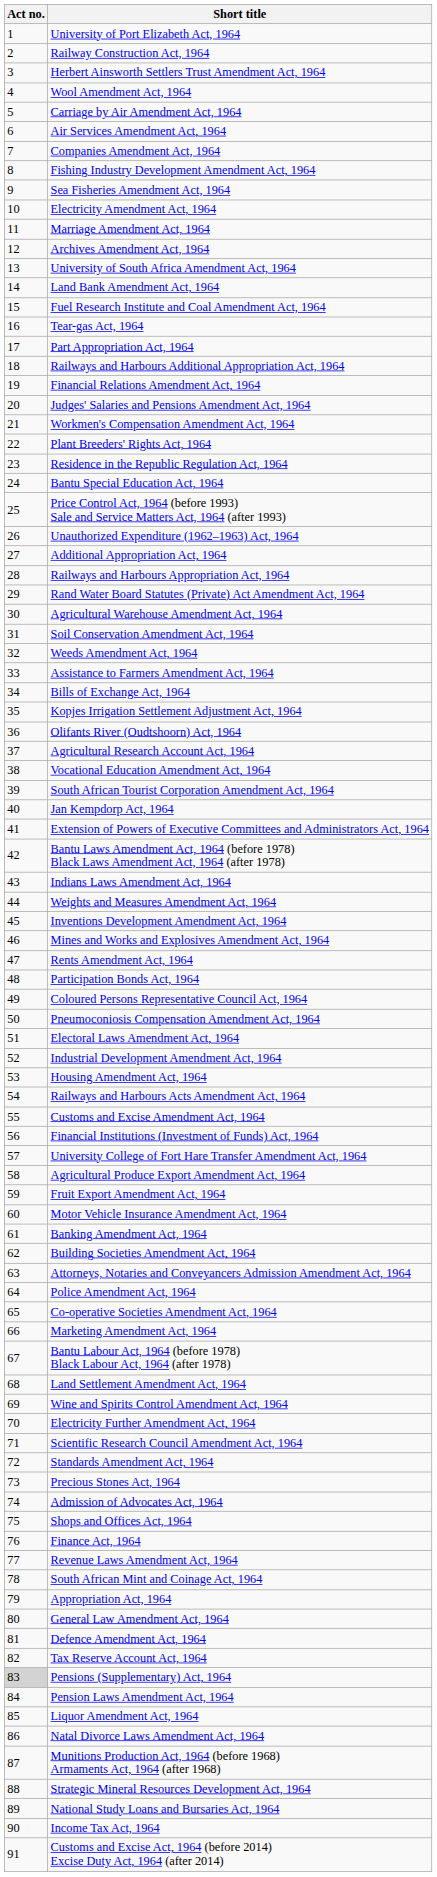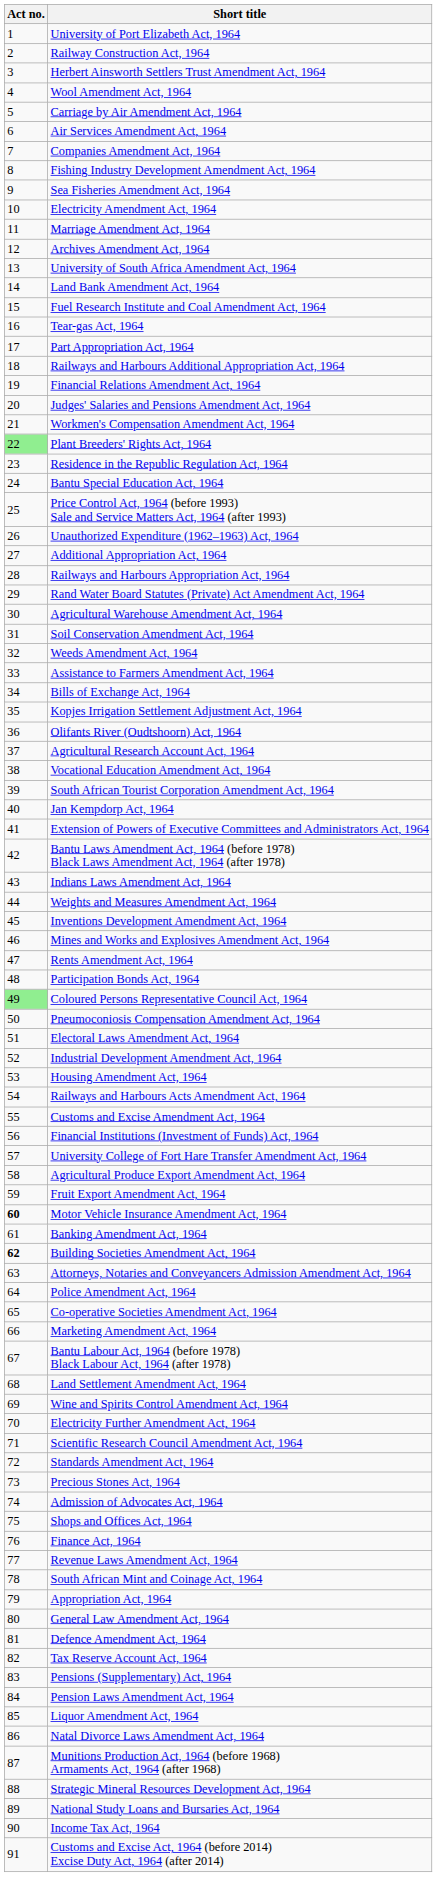(13, 444) no background -> (13, 444) lightgreen background
(13, 999) no background -> (13, 999) lightgreen background
(13, 1214) normal -> (13, 1214) bold
(13, 1253) normal -> (13, 1253) bold
(13, 1677) lightgrey background -> (13, 1677) no background
